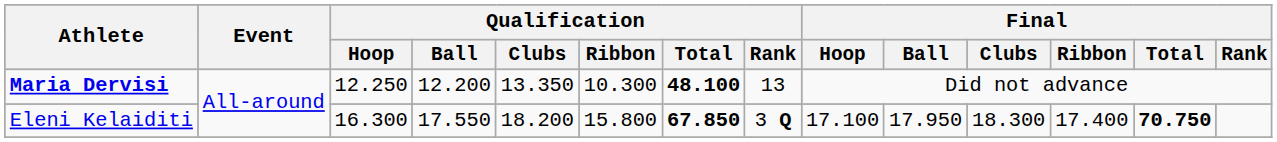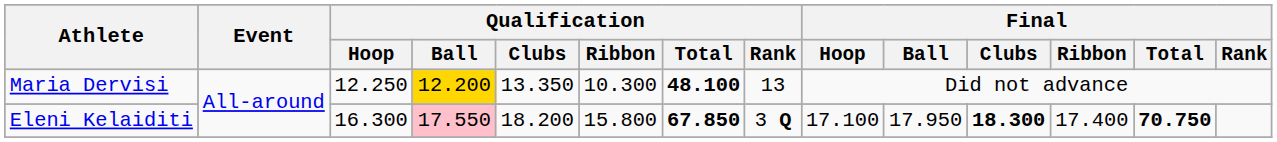(89, 86) bold -> (89, 86) normal
(454, 86) no background -> (454, 86) gold background
(454, 120) no background -> (454, 120) pink background
(1009, 120) normal -> (1009, 120) bold
